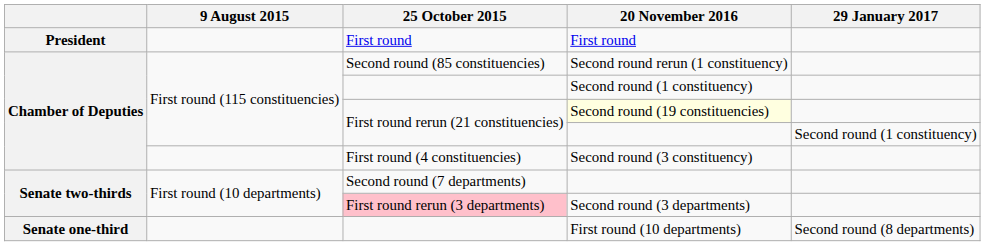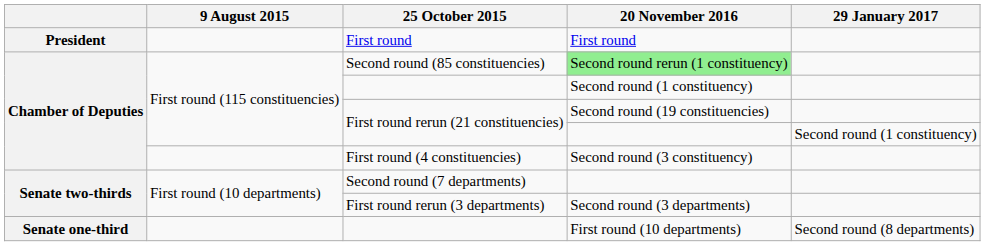(679, 63) no background -> (679, 63) lightgreen background
(670, 110) lightyellow background -> (670, 110) no background
(445, 205) pink background -> (445, 205) no background
